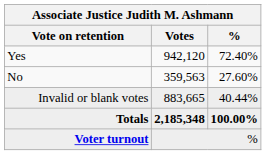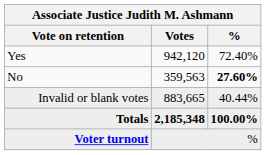(238, 77) normal -> (237, 77) bold
